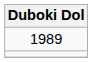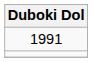(46, 39) 1989 -> (46, 39) 1991
